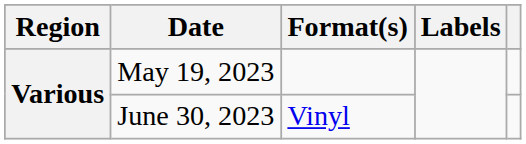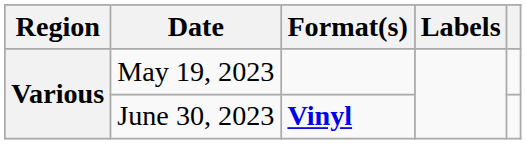(319, 116) normal -> (320, 116) bold
